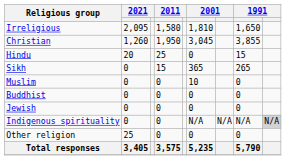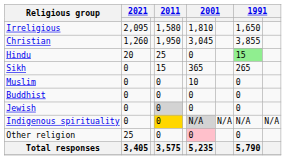(241, 55) no background -> (241, 55) lightgreen background
(158, 108) no background -> (158, 108) lightgrey background
(158, 122) no background -> (158, 122) gold background
(196, 122) no background -> (196, 122) lightgrey background
(272, 122) lightgrey background -> (272, 122) no background
(191, 135) no background -> (191, 135) pink background
